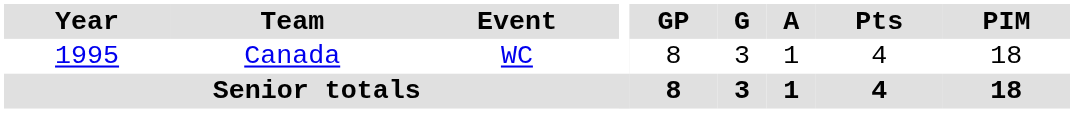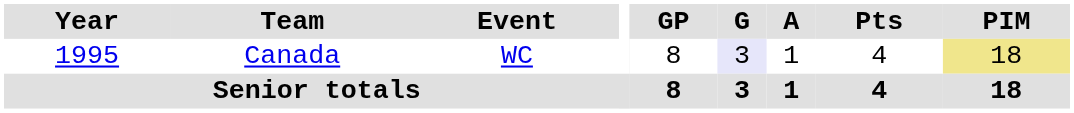(742, 56) no background -> (742, 56) lavender background
(1006, 56) no background -> (1006, 56) khaki background
